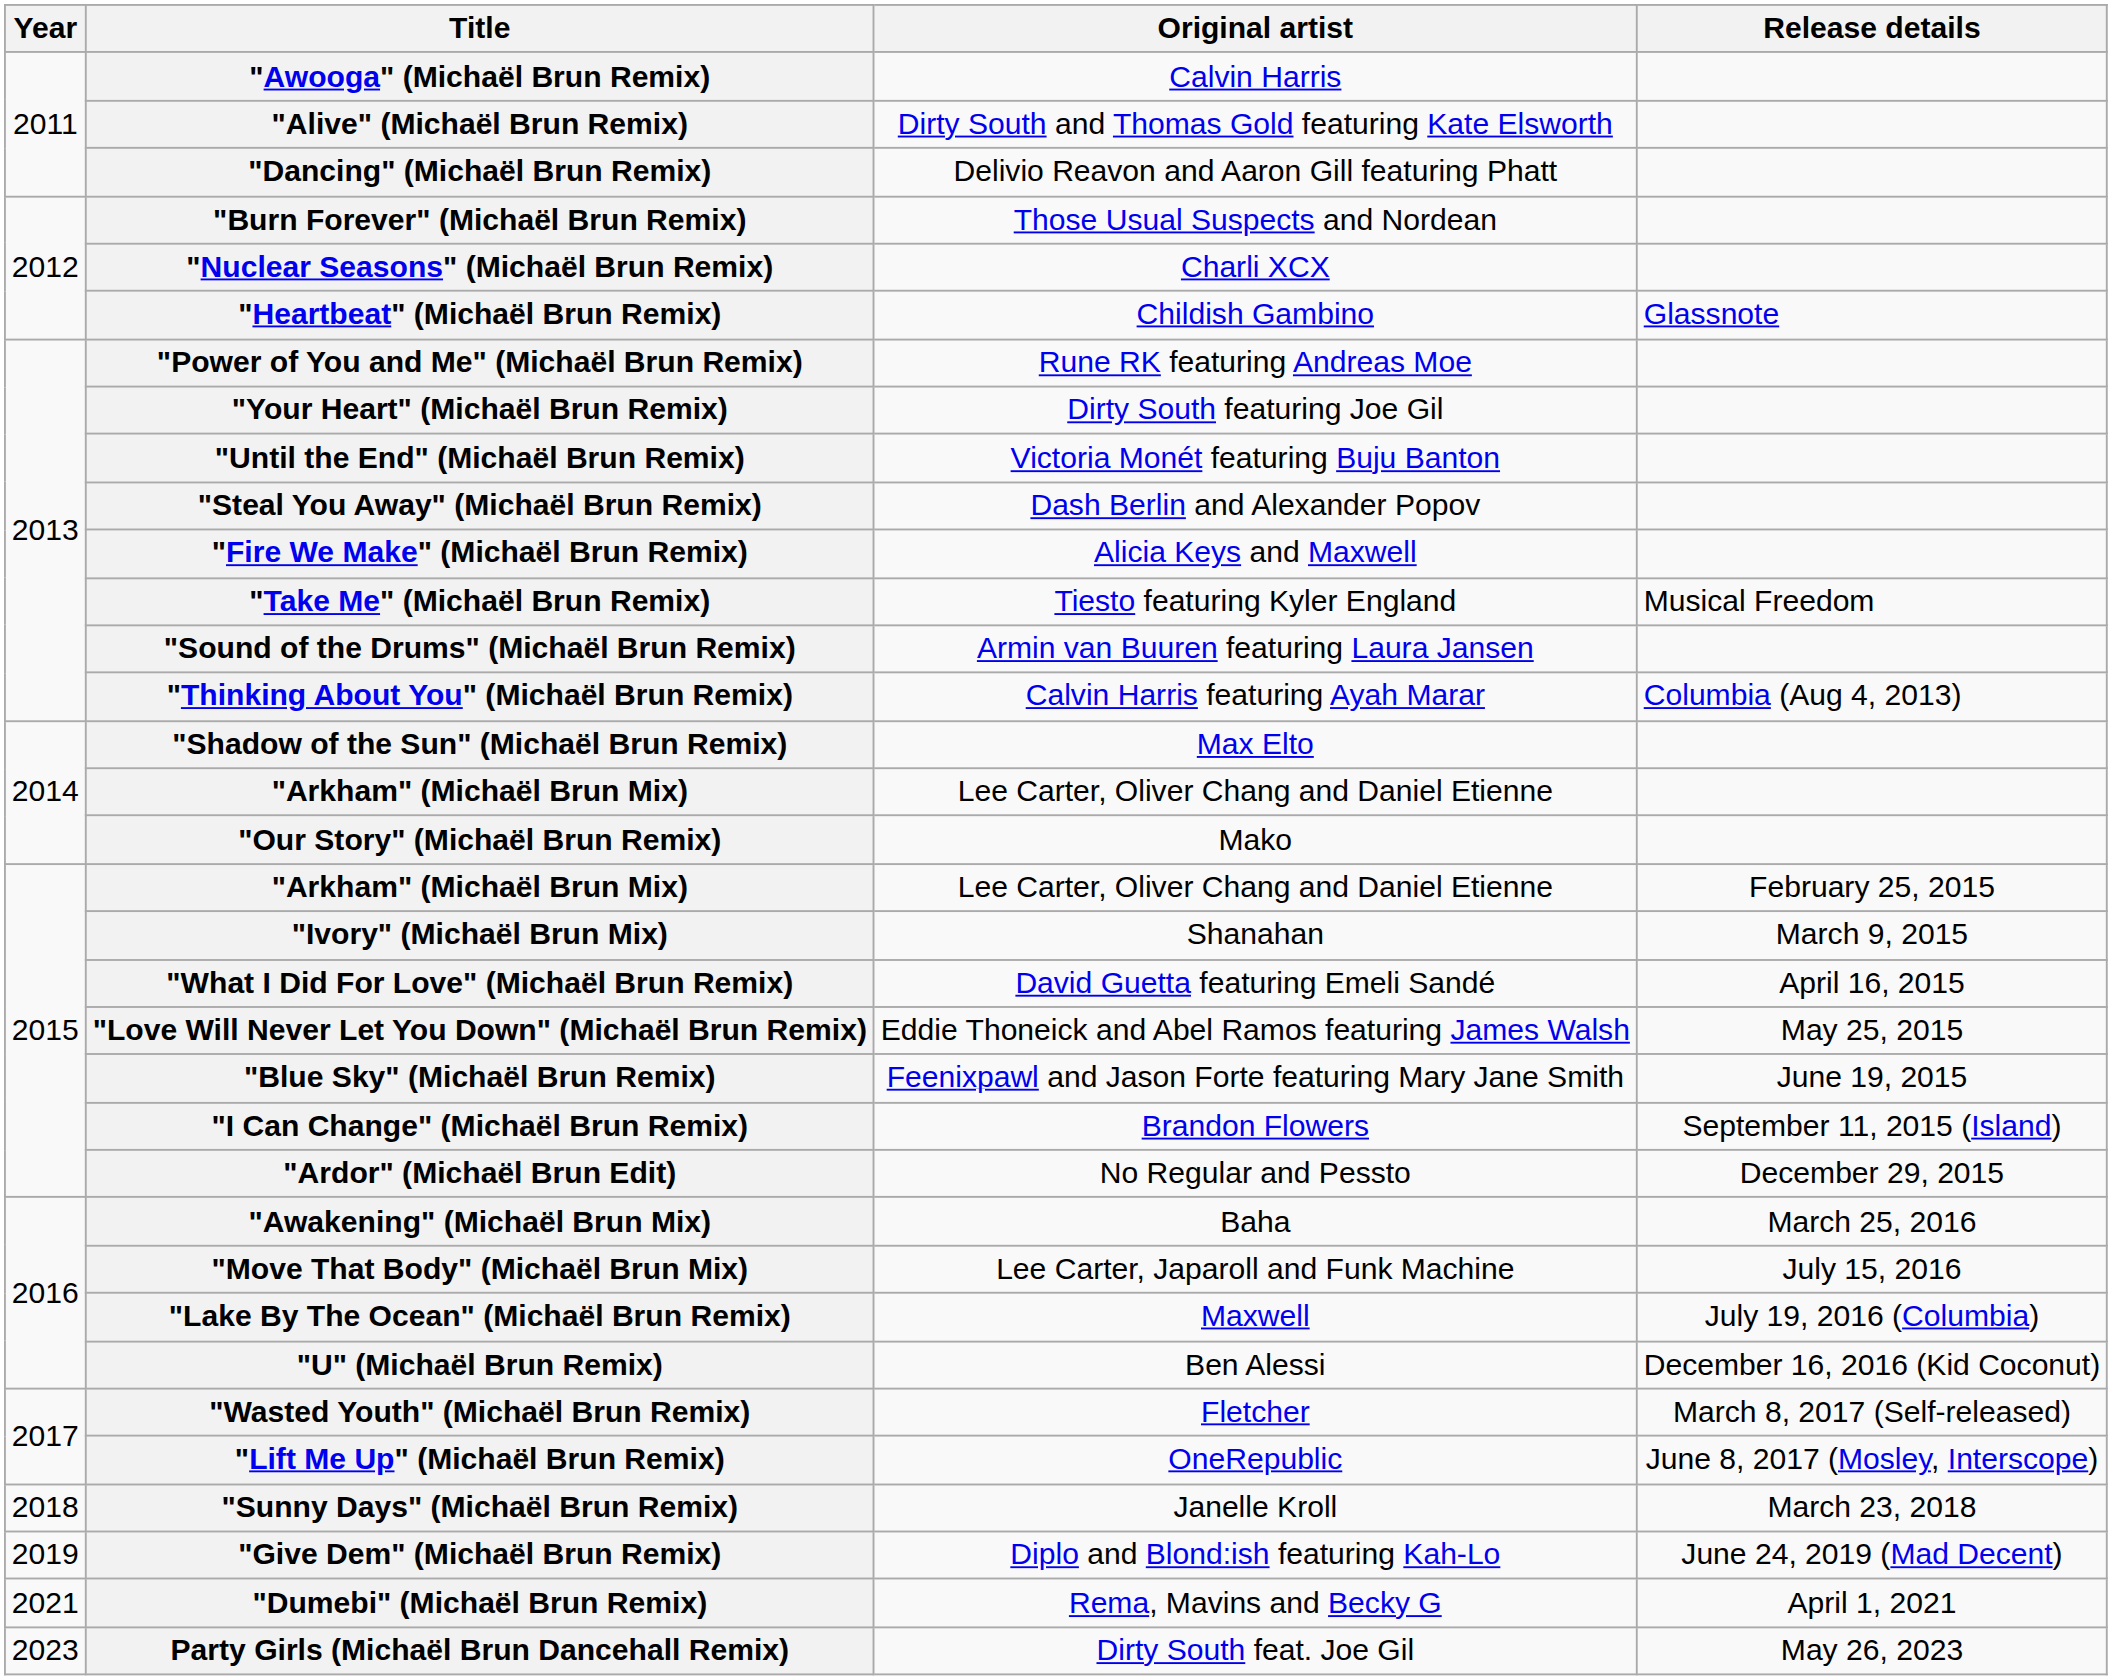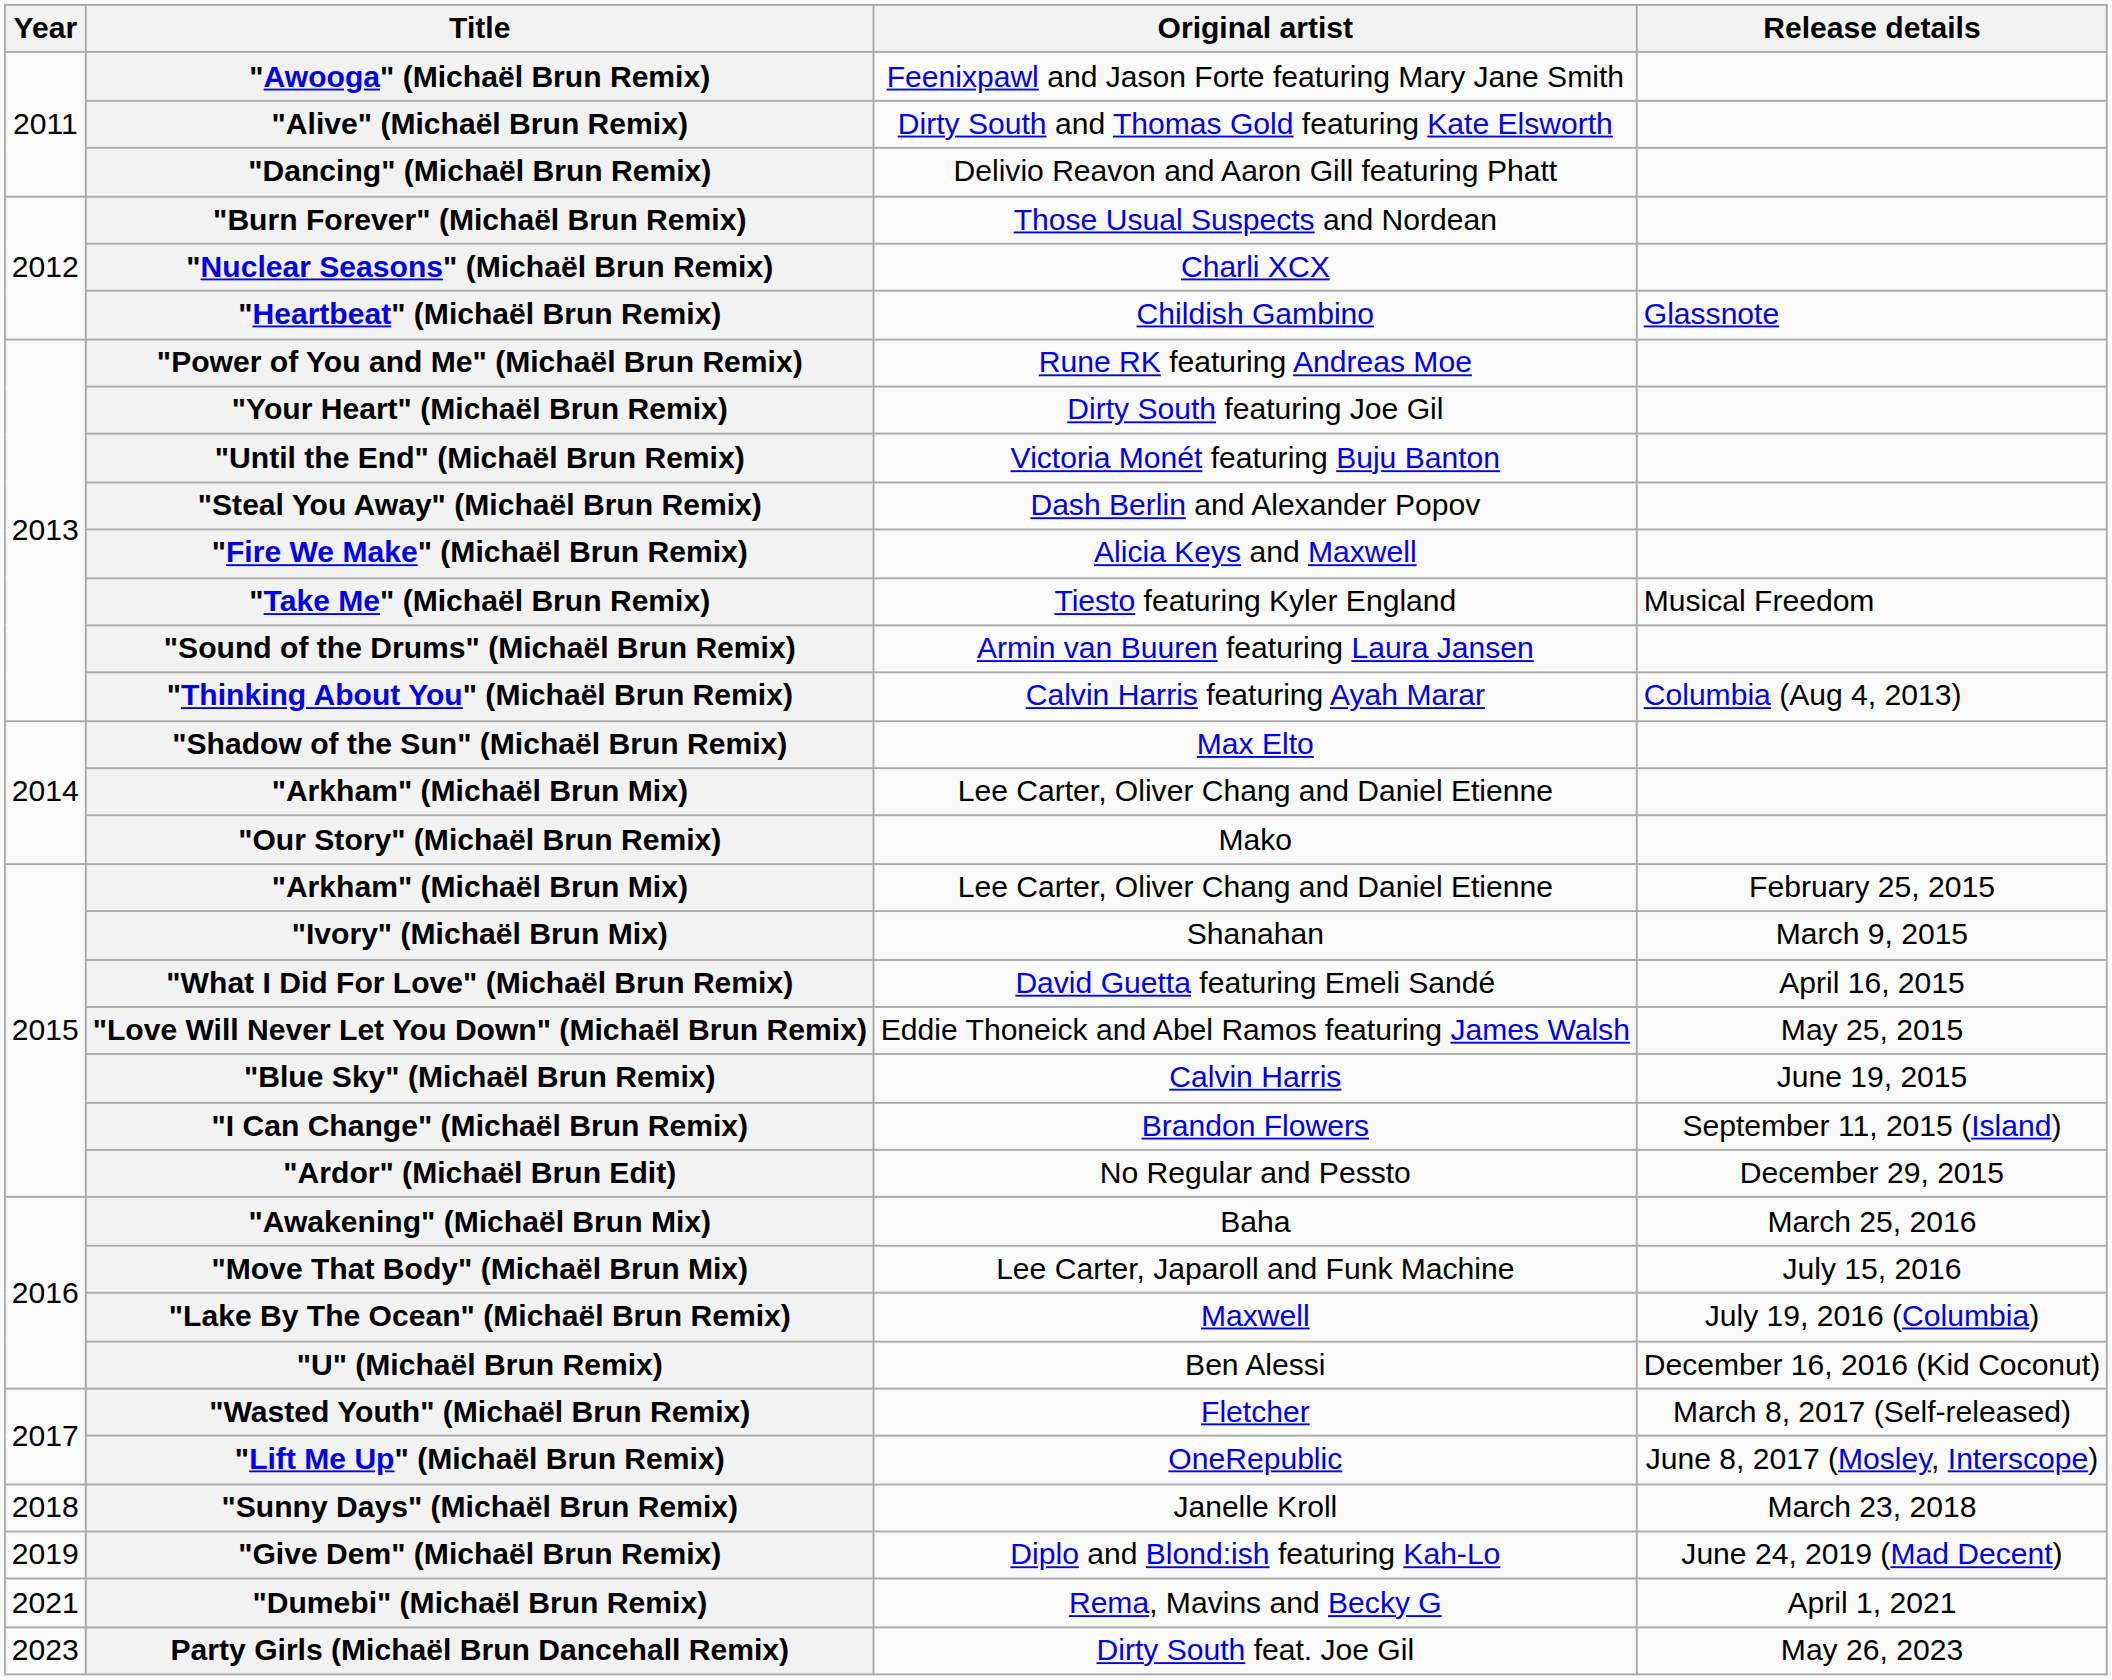(1255, 76) Calvin Harris -> (1255, 76) Feenixpawl and Jason Forte featuring Mary Jane Smith
(1255, 1077) Feenixpawl and Jason Forte featuring Mary Jane Smith -> (1255, 1077) Calvin Harris
